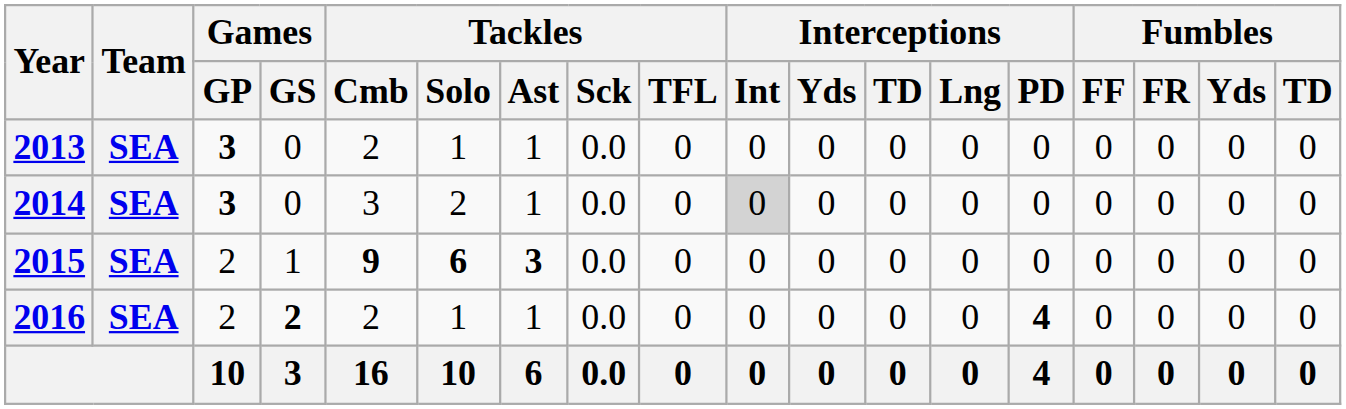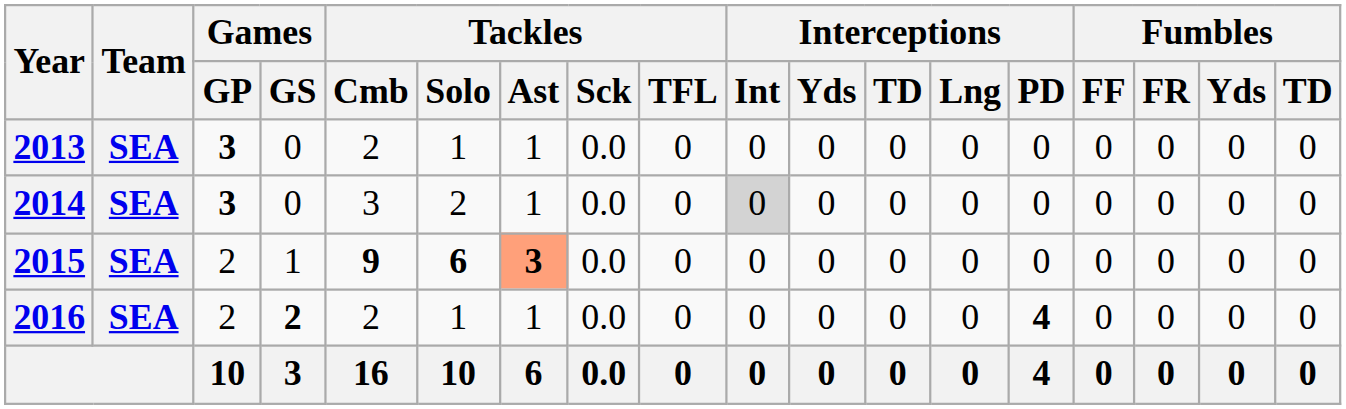(533, 260) no background -> (533, 260) lightsalmon background
